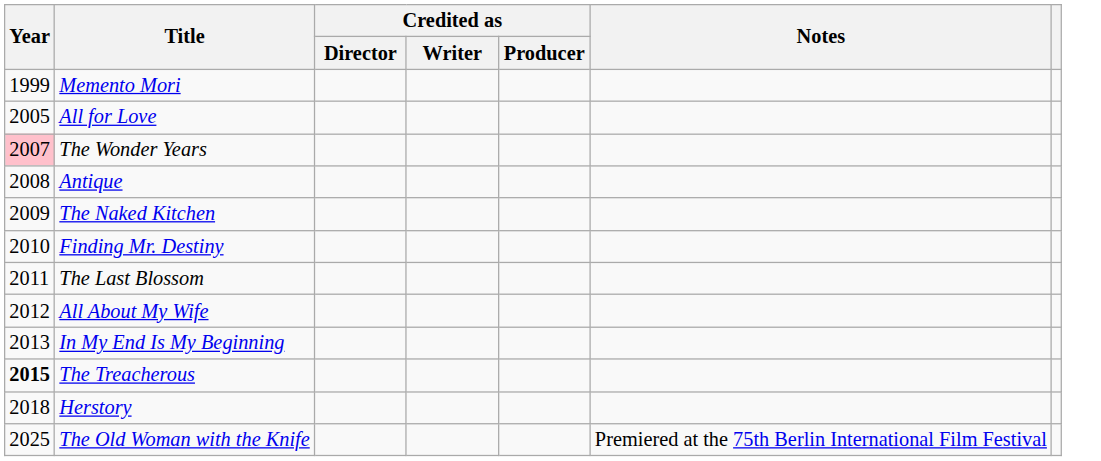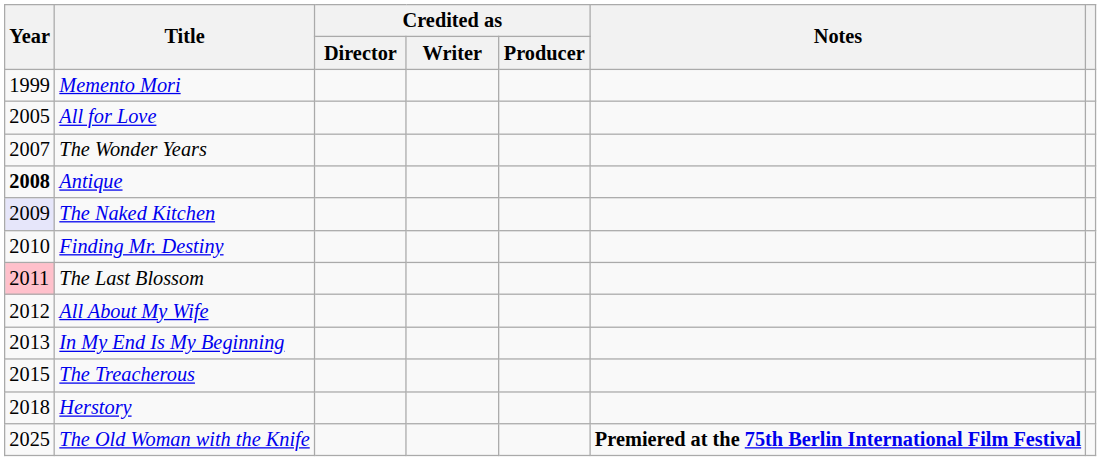(30, 149) pink background -> (30, 149) no background
(30, 181) normal -> (30, 181) bold
(30, 213) no background -> (30, 213) lavender background
(29, 278) no background -> (29, 278) pink background
(30, 375) bold -> (30, 375) normal
(821, 439) normal -> (838, 439) bold
